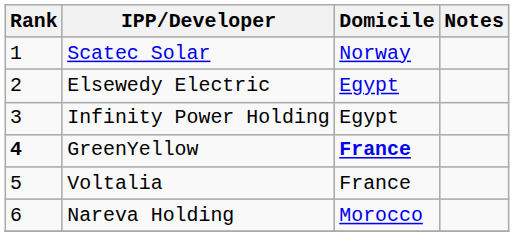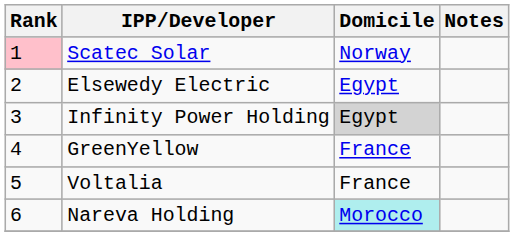(16, 53) no background -> (16, 53) pink background
(369, 118) no background -> (369, 118) lightgrey background
(16, 151) bold -> (16, 151) normal
(375, 151) bold -> (375, 151) normal
(381, 215) no background -> (381, 215) paleturquoise background
